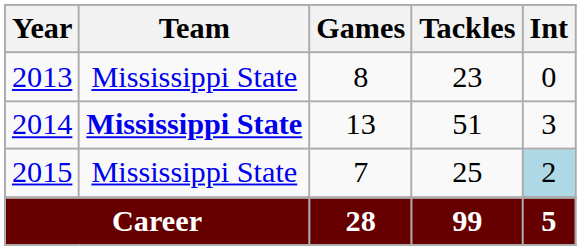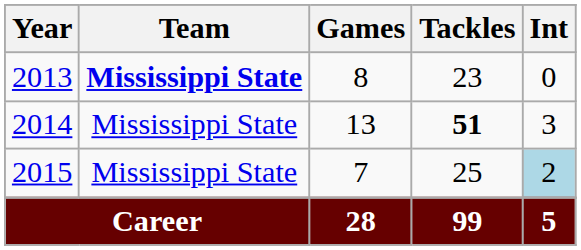(194, 76) normal -> (194, 76) bold
(194, 124) bold -> (194, 124) normal
(467, 124) normal -> (467, 124) bold
